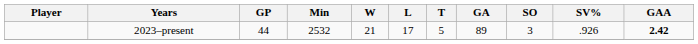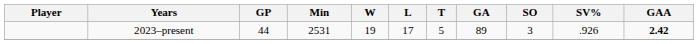(319, 30) 2532 -> (319, 30) 2531
(370, 30) 21 -> (370, 30) 19
